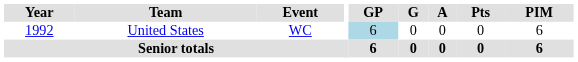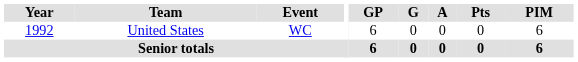(373, 30) lightblue background -> (373, 30) no background
